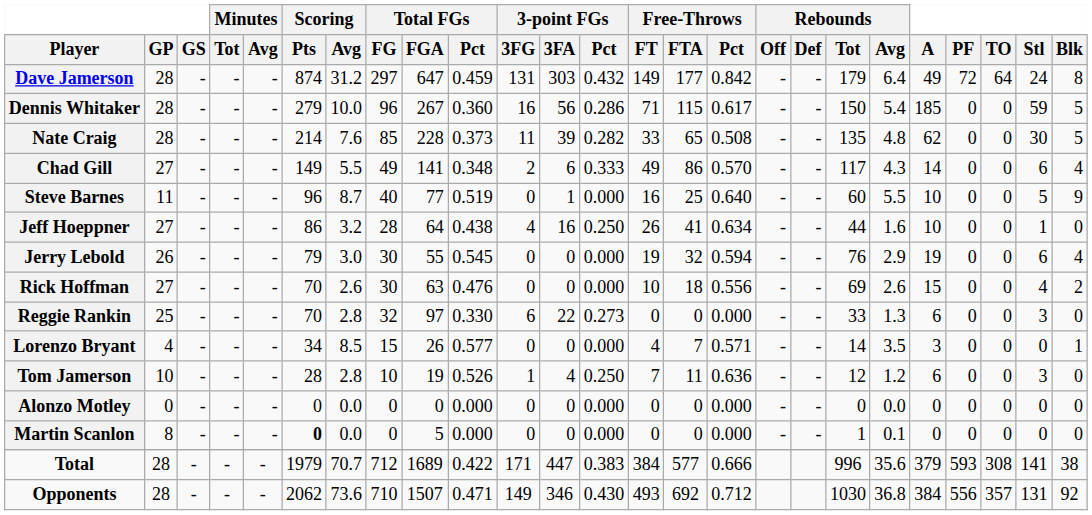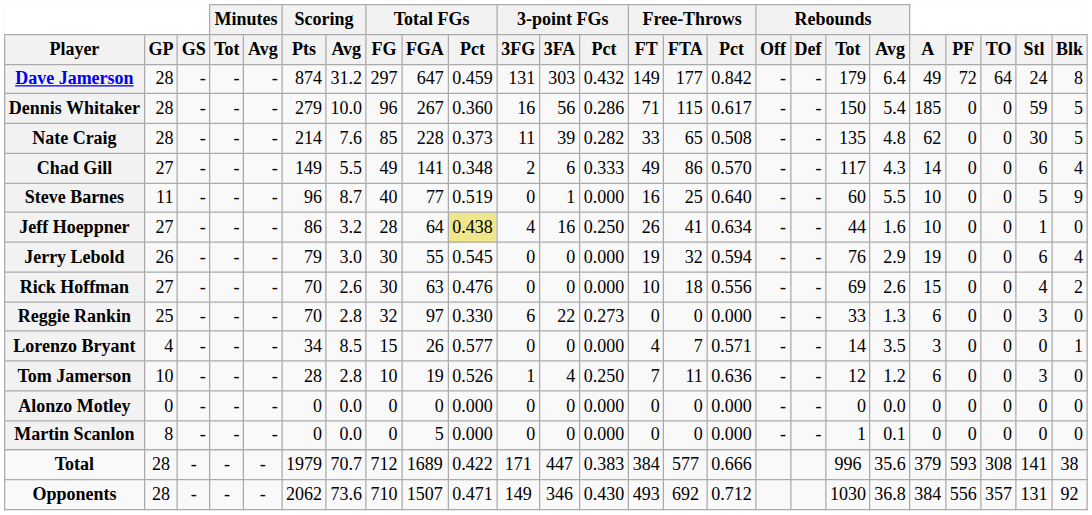(473, 227) no background -> (473, 227) khaki background
(318, 435) bold -> (318, 435) normal
